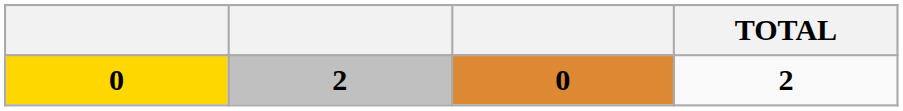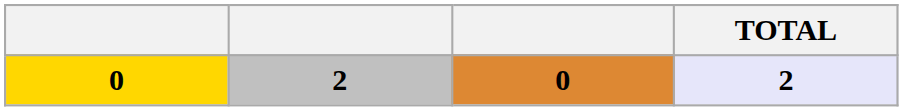(786, 79) no background -> (786, 79) lavender background
